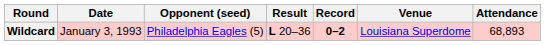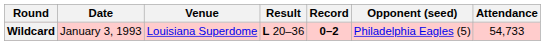columns swapped: (205, 13) <-> (415, 13)
(507, 31) 68,893 -> (507, 31) 54,733
